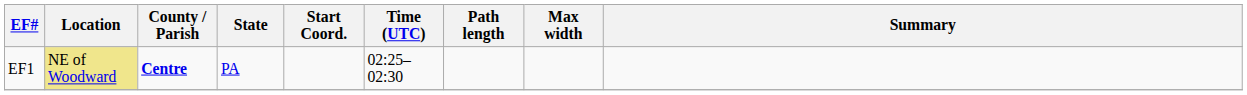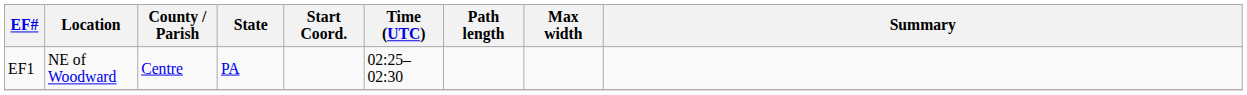(82, 68) khaki background -> (82, 68) no background
(164, 68) bold -> (162, 68) normal
